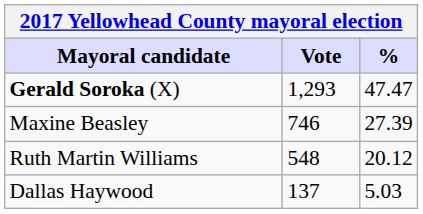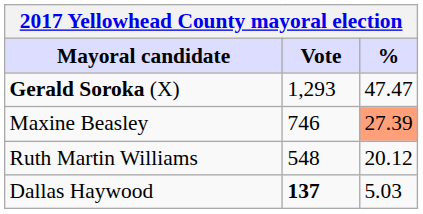(388, 123) no background -> (388, 123) lightsalmon background
(304, 191) normal -> (304, 191) bold
